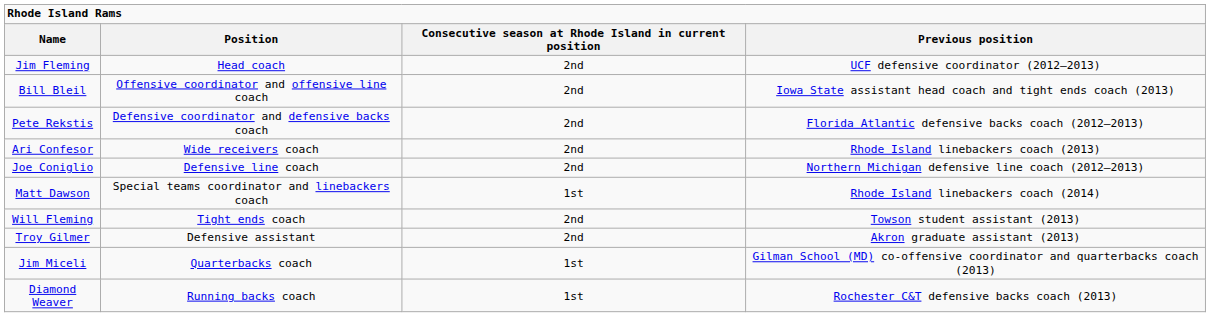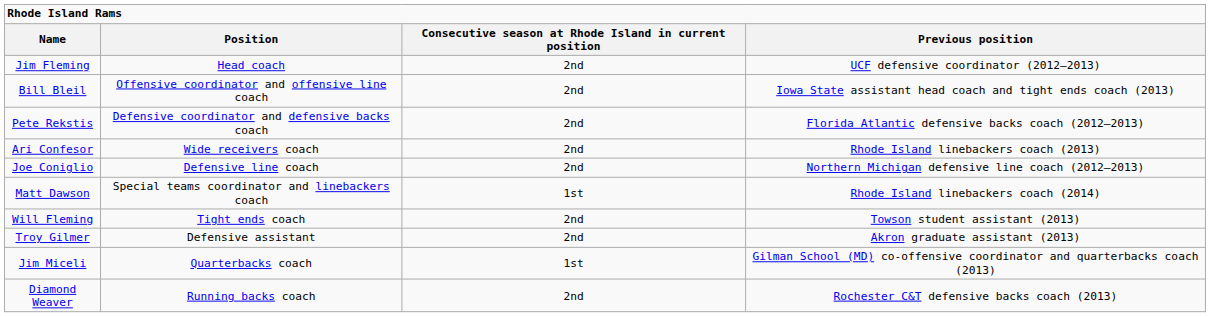(574, 295) 1st -> (574, 295) 2nd
